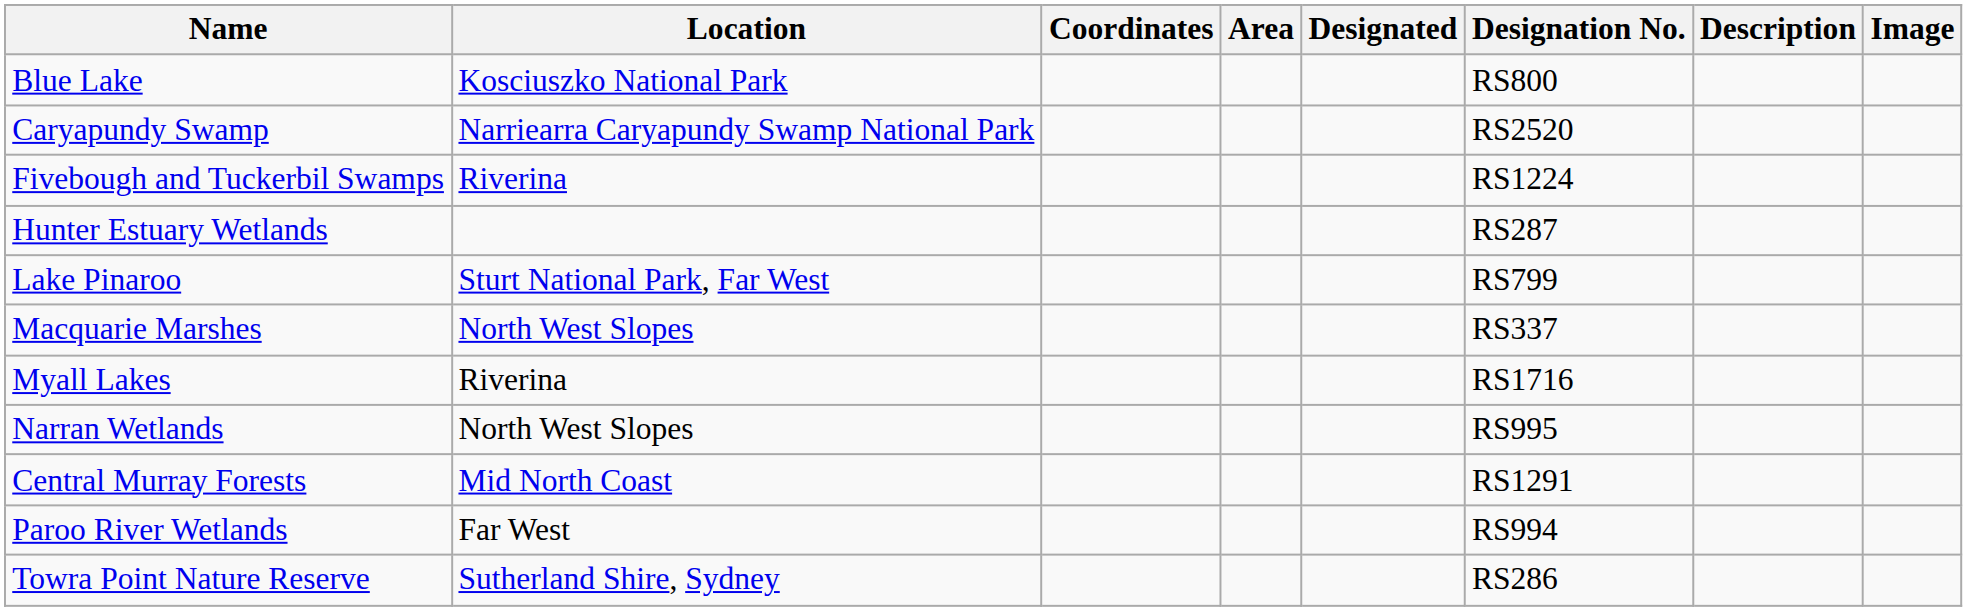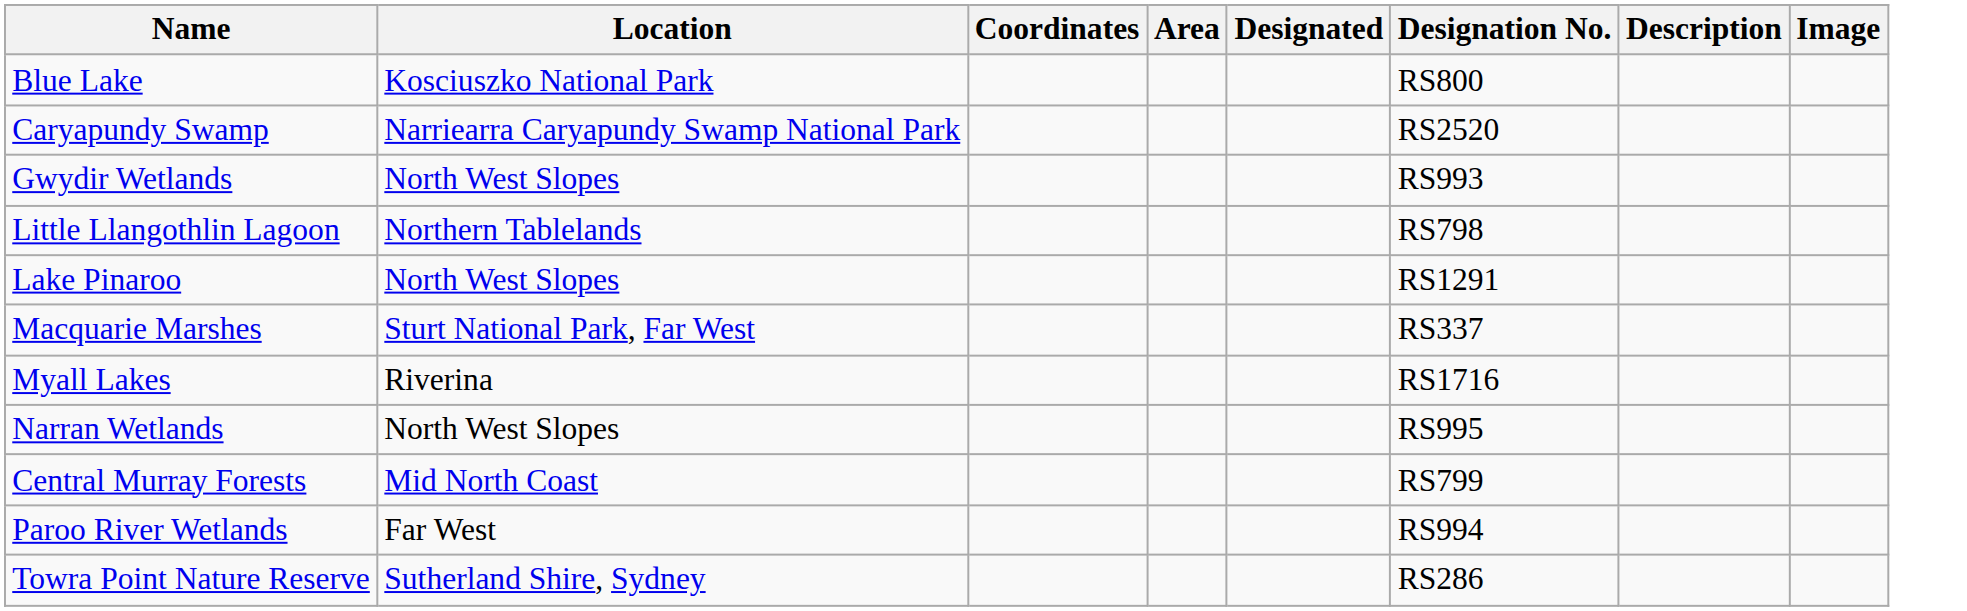- row: (228, 179)
+ row: (122, 179)
- row: (170, 229)
+ row: (176, 229)
(644, 279) Sturt National Park, Far West -> (502, 279) North West Slopes
(1515, 279) RS799 -> (1449, 279) RS1291
(576, 329) North West Slopes -> (570, 329) Sturt National Park, Far West
(1523, 479) RS1291 -> (1441, 479) RS799
